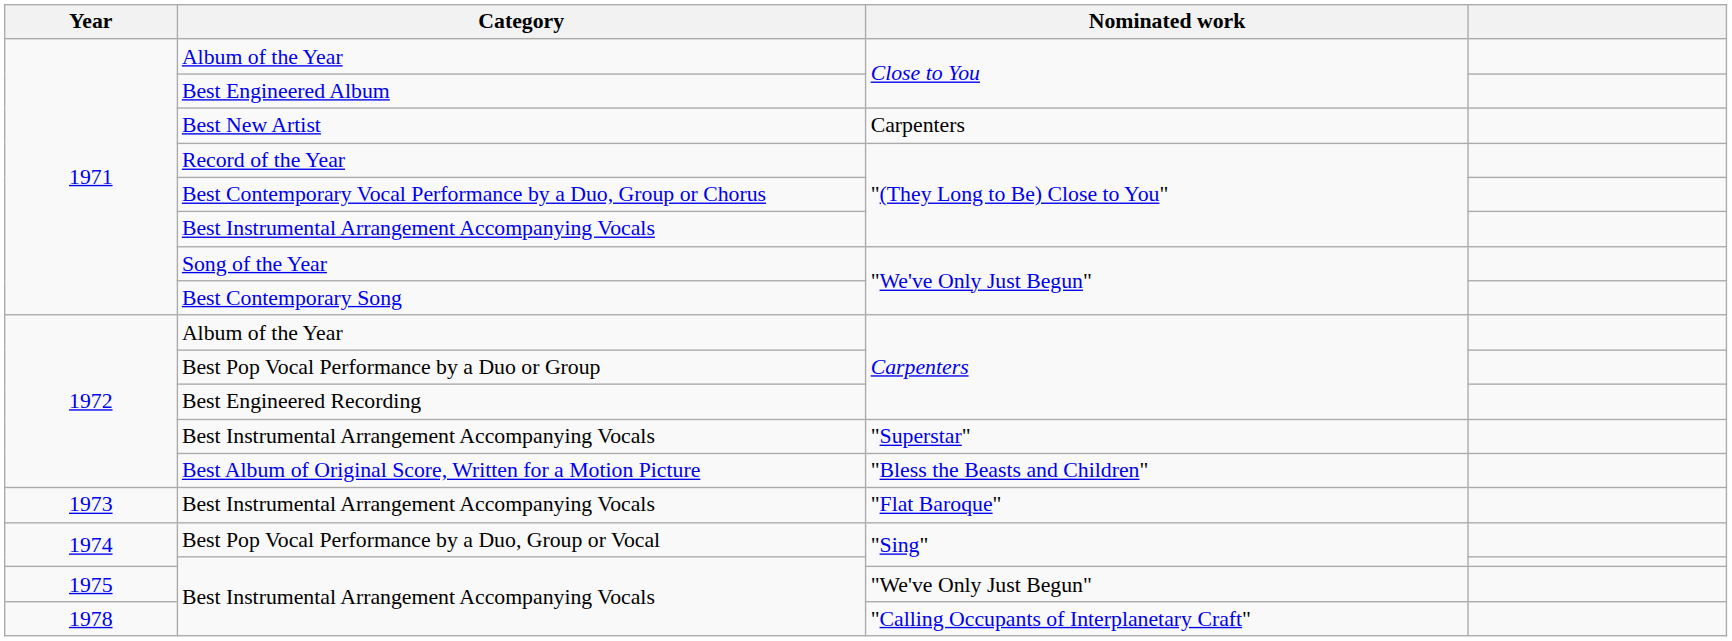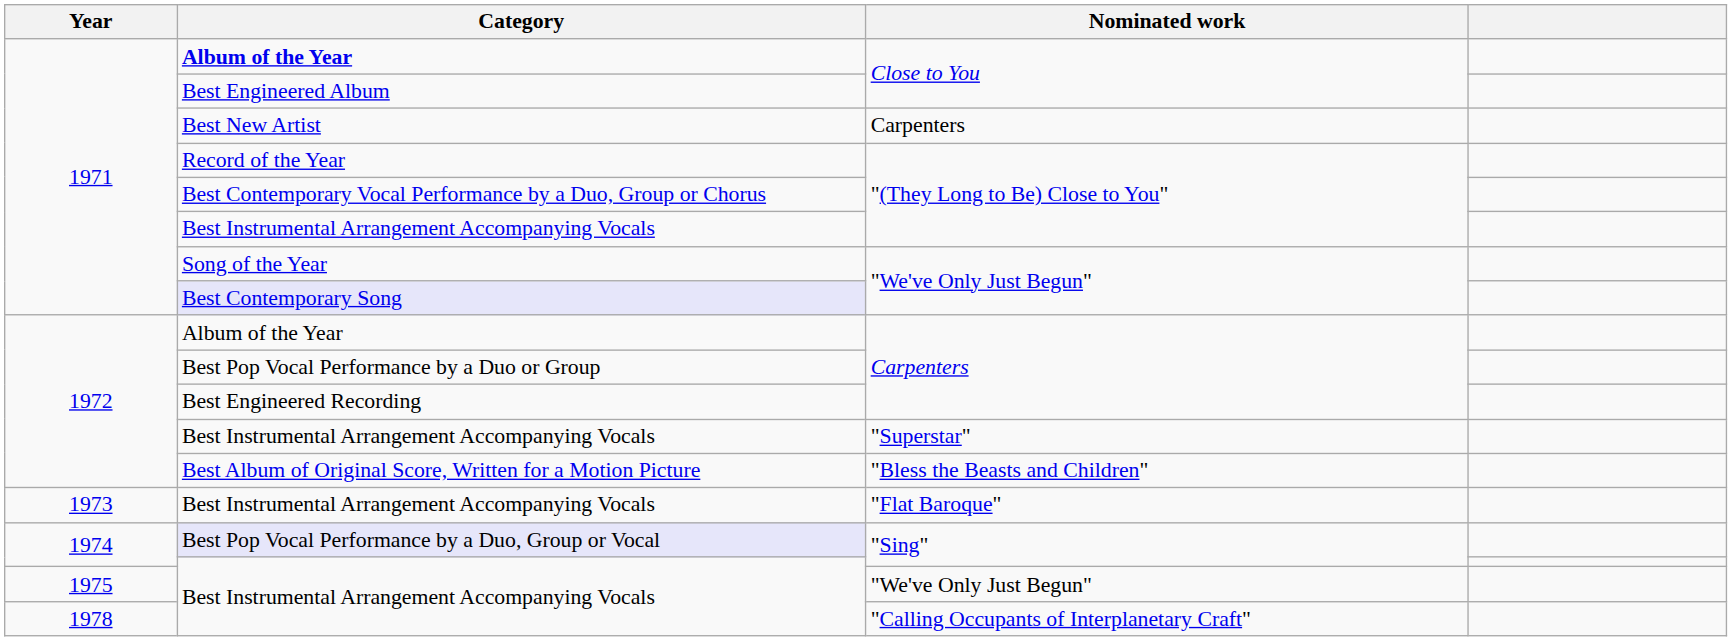(262, 56) normal -> (267, 56) bold
(292, 297) no background -> (292, 297) lavender background
(421, 539) no background -> (421, 539) lavender background
